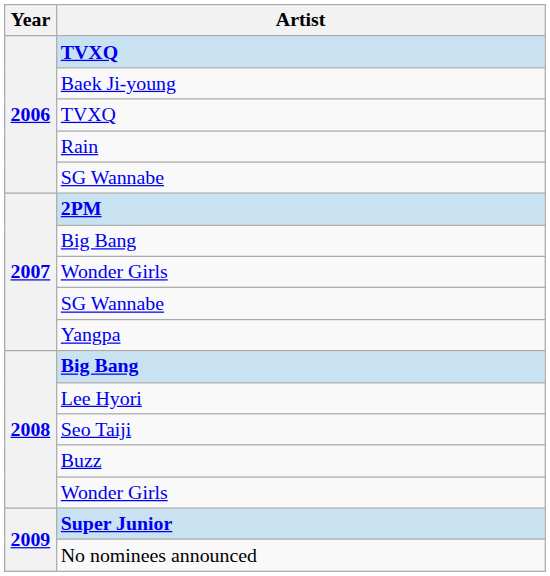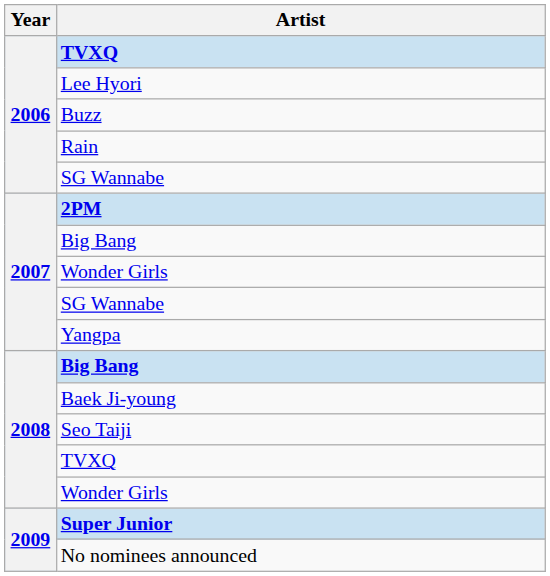(118, 83) Baek Ji-young -> (101, 83) Lee Hyori
(88, 114) TVXQ -> (81, 114) Buzz
(101, 397) Lee Hyori -> (118, 397) Baek Ji-young
(81, 460) Buzz -> (88, 460) TVXQ
